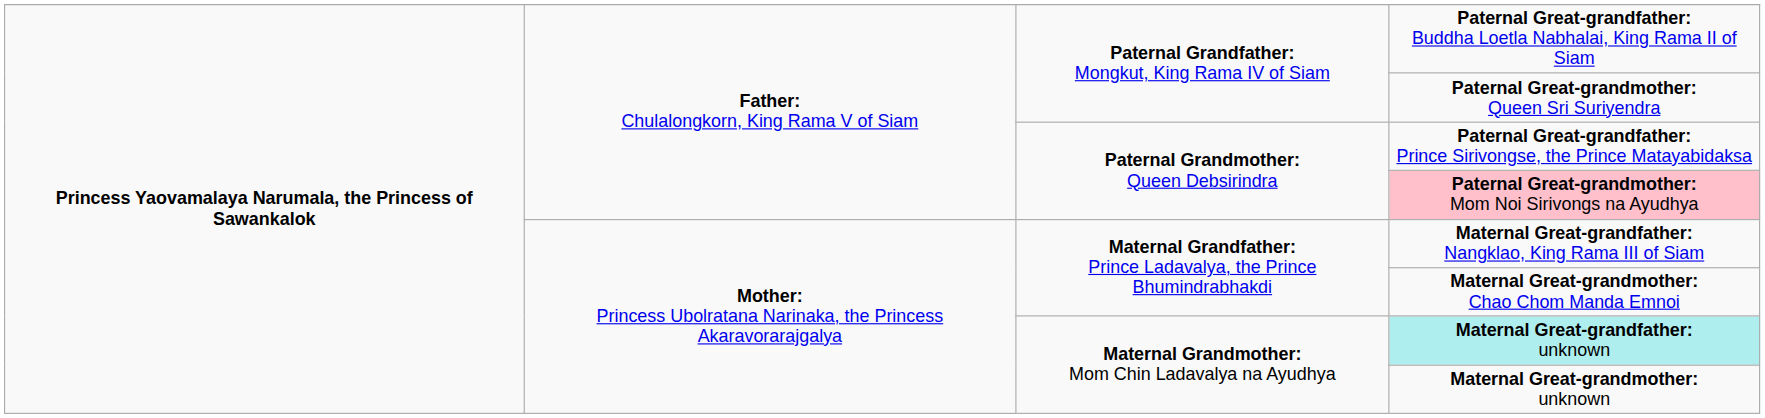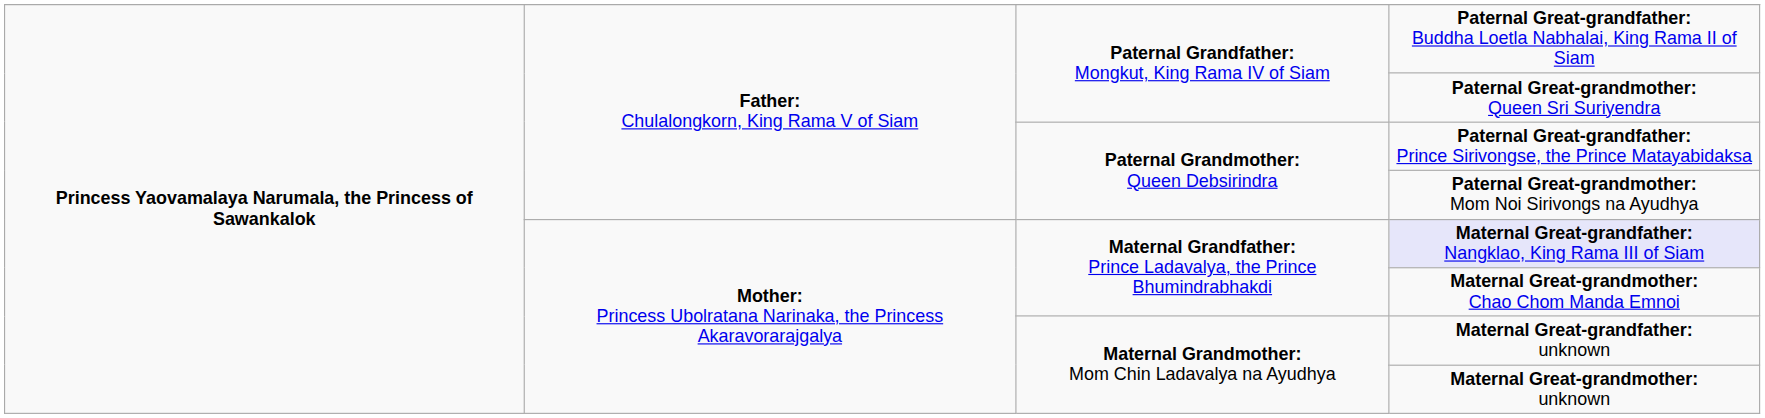(1574, 194) pink background -> (1574, 194) no background
(1574, 243) no background -> (1574, 243) lavender background
(1574, 340) paleturquoise background -> (1574, 340) no background
